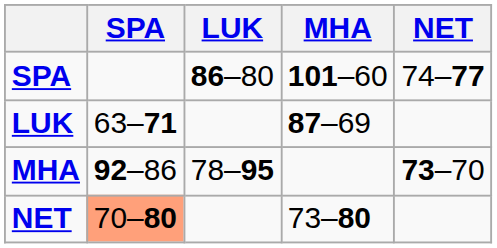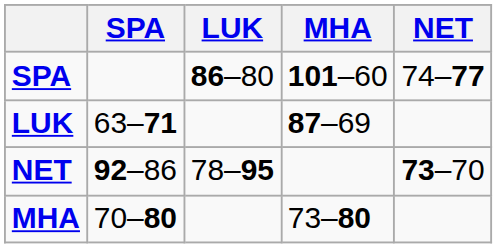(46, 170) MHA -> (42, 170) NET
(42, 218) NET -> (46, 218) MHA
(135, 218) lightsalmon background -> (135, 218) no background
